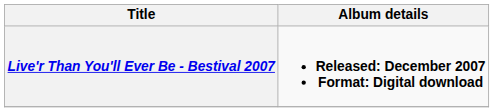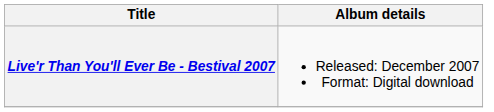(383, 74) bold -> (380, 74) normal
